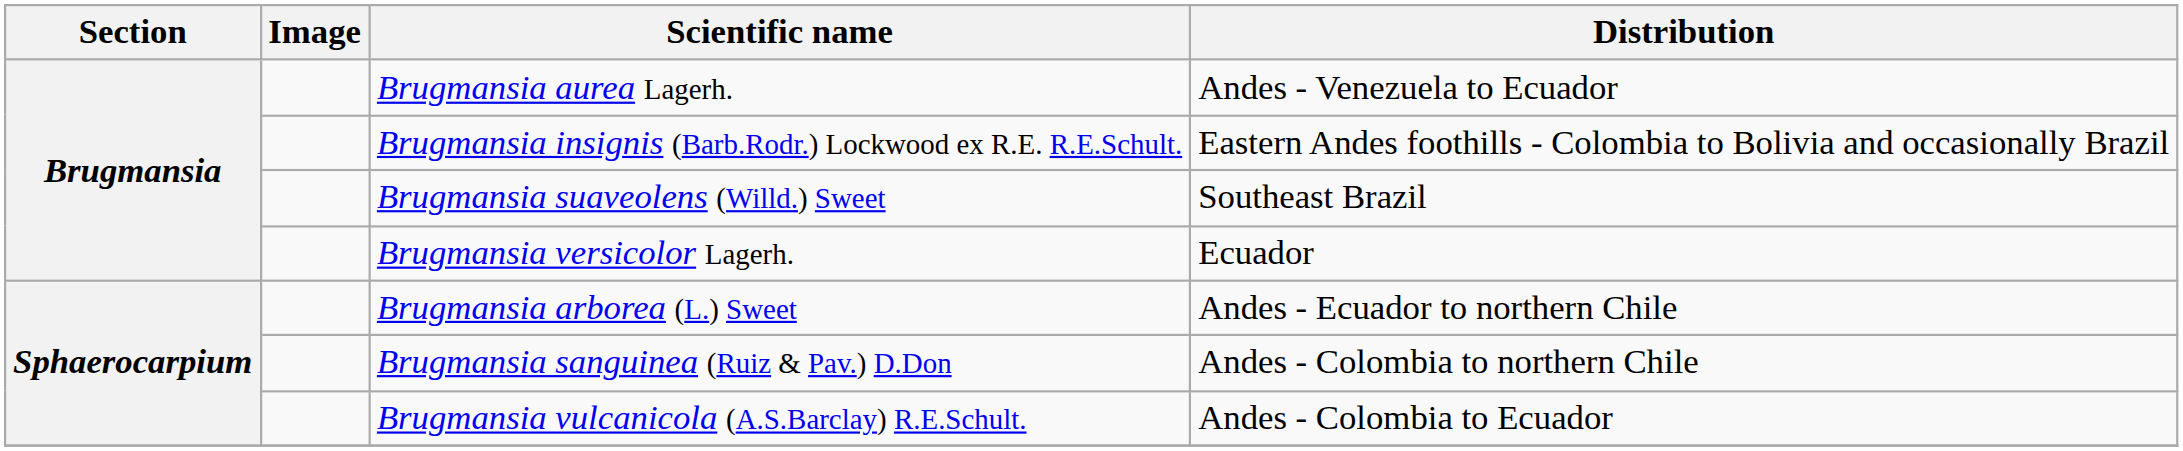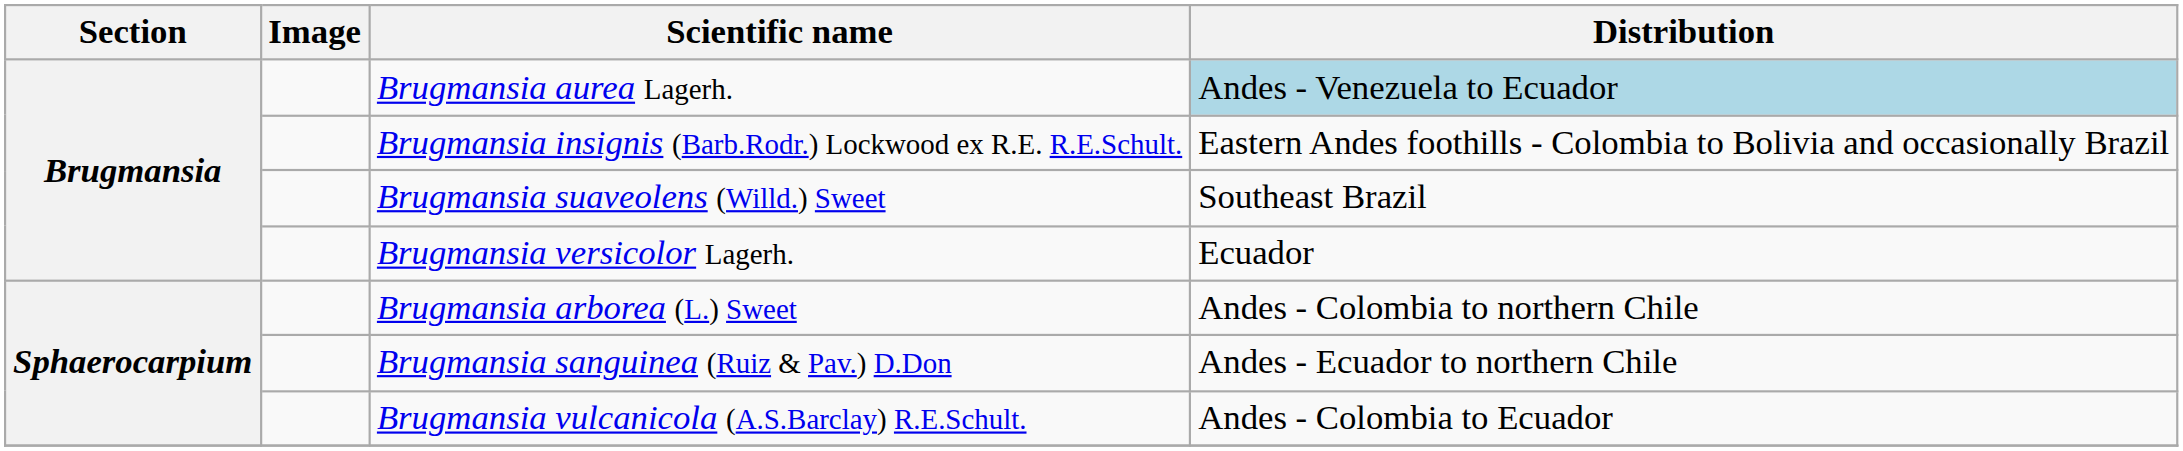(1408, 87) no background -> (1408, 87) lightblue background
(1438, 307) Andes - Ecuador to northern Chile -> (1448, 307) Andes - Colombia to northern Chile
(1448, 362) Andes - Colombia to northern Chile -> (1438, 362) Andes - Ecuador to northern Chile
